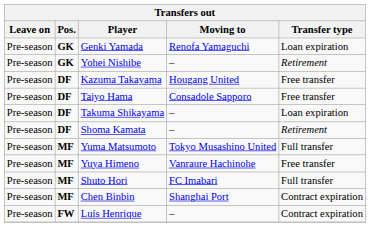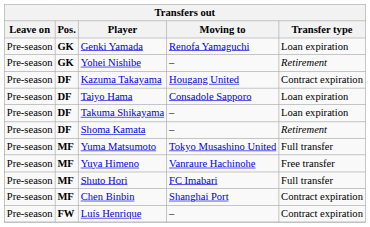(308, 79) Free transfer -> (322, 79) Contract expiration
(308, 96) Free transfer -> (315, 96) Loan expiration
